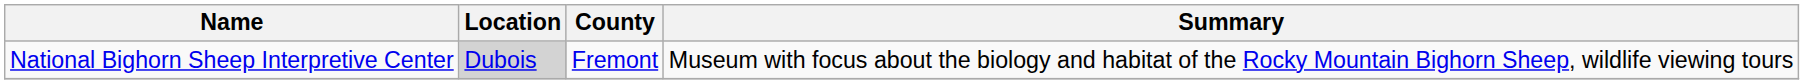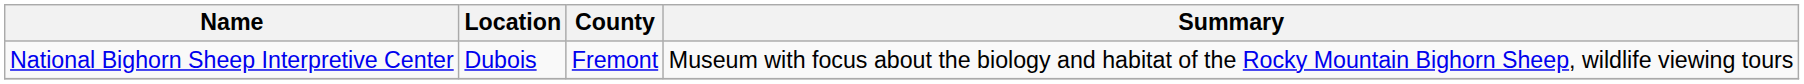(501, 59) lightgrey background -> (501, 59) no background
